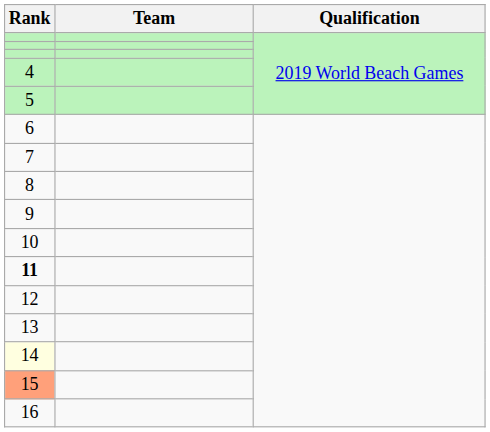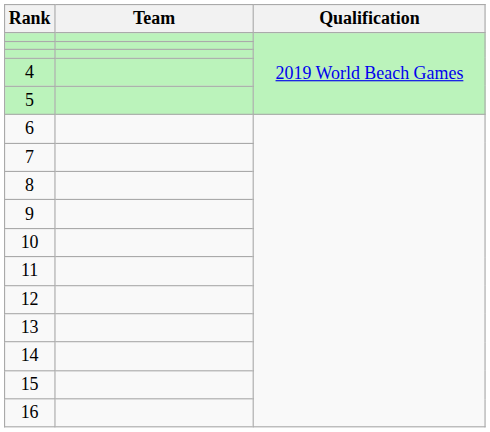(30, 270) bold -> (30, 270) normal
(30, 356) lightyellow background -> (30, 356) no background
(30, 384) lightsalmon background -> (30, 384) no background
